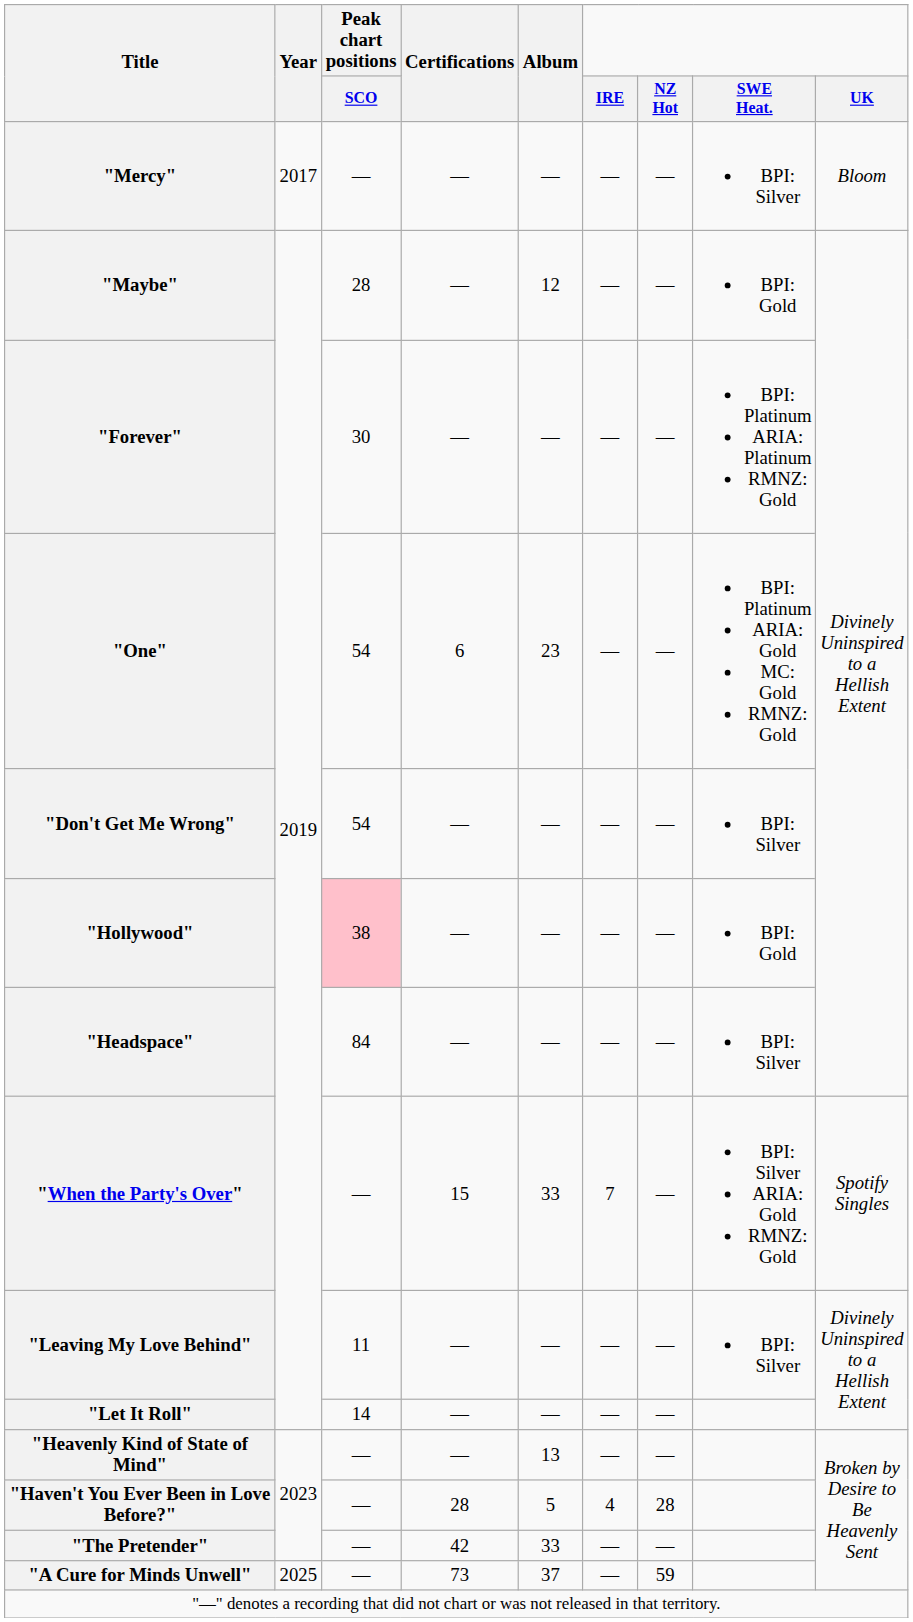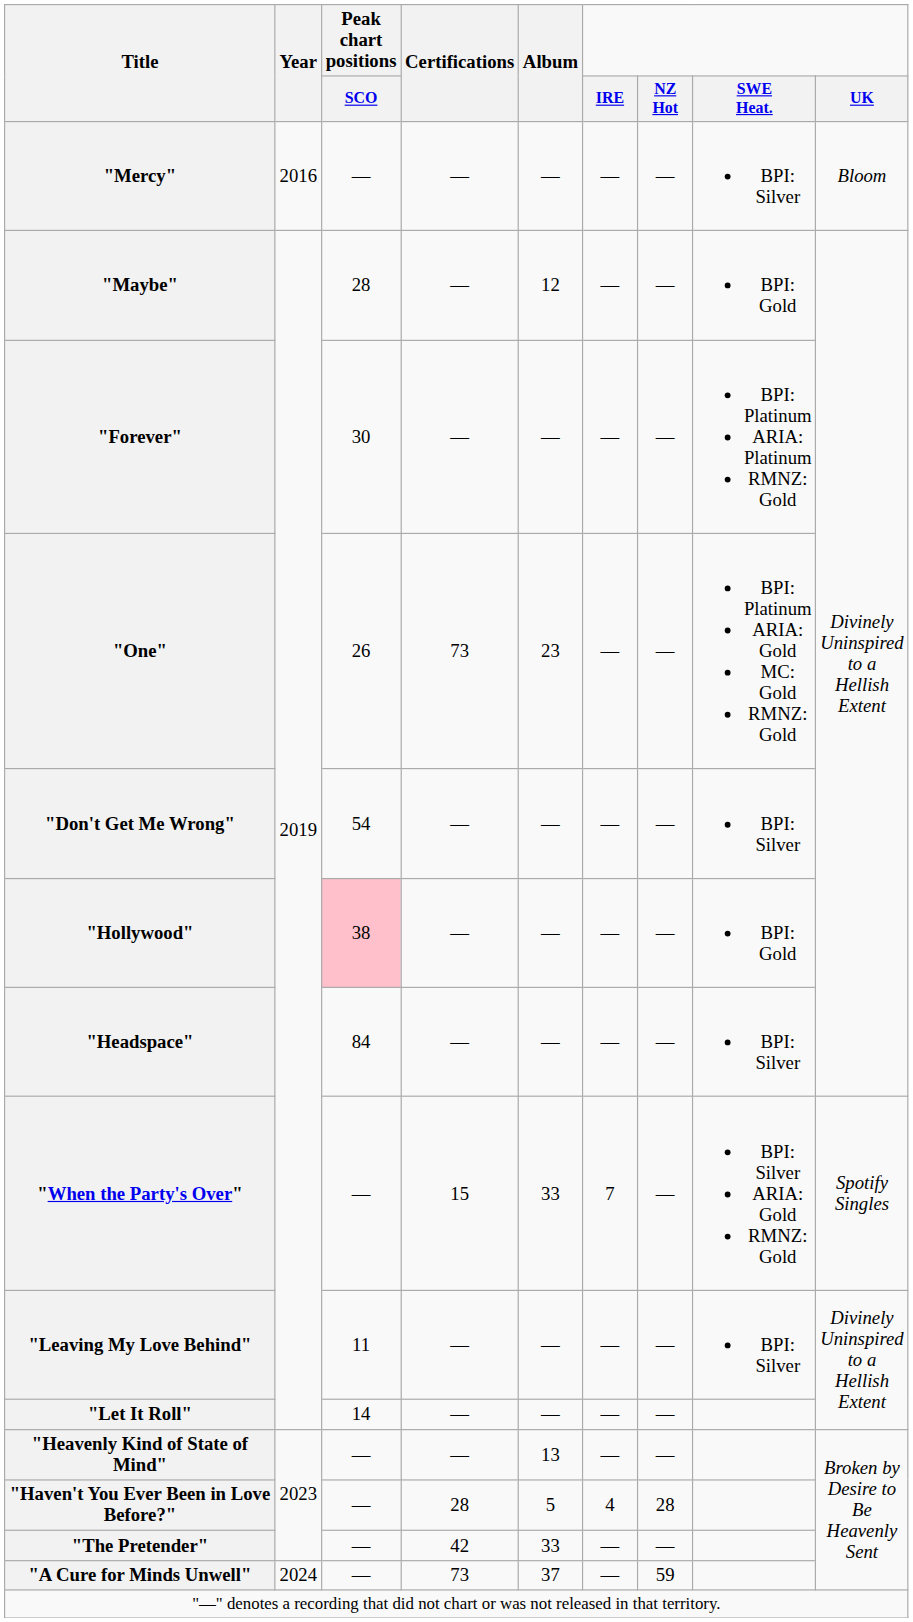(298, 175) 2017 -> (298, 175) 2016
(361, 651) 54 -> (361, 651) 26
(460, 651) 6 -> (460, 651) 73
(298, 1575) 2025 -> (298, 1575) 2024
